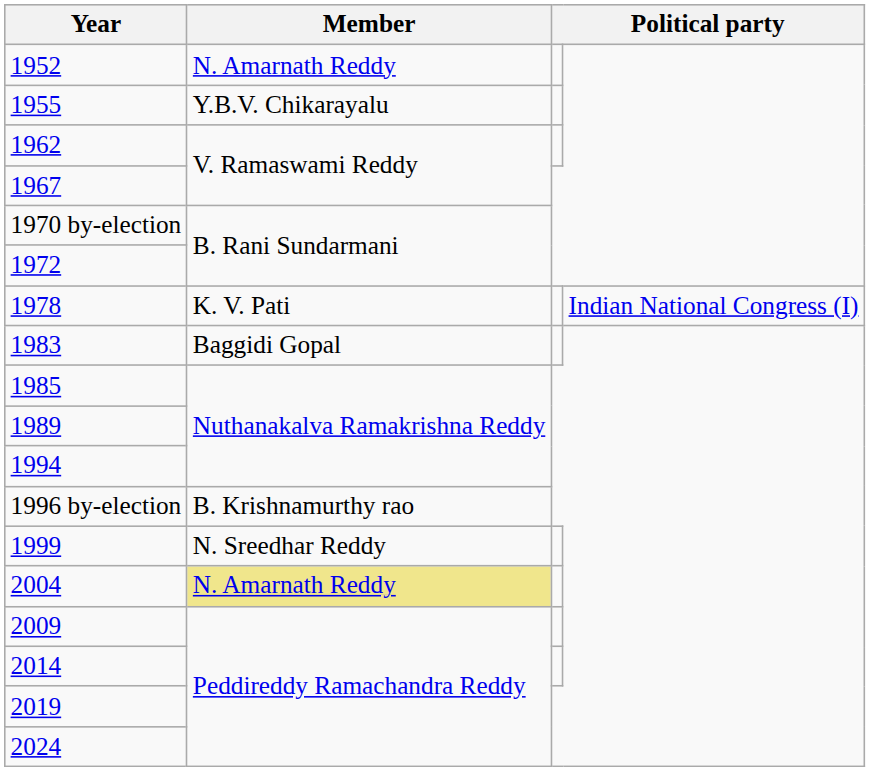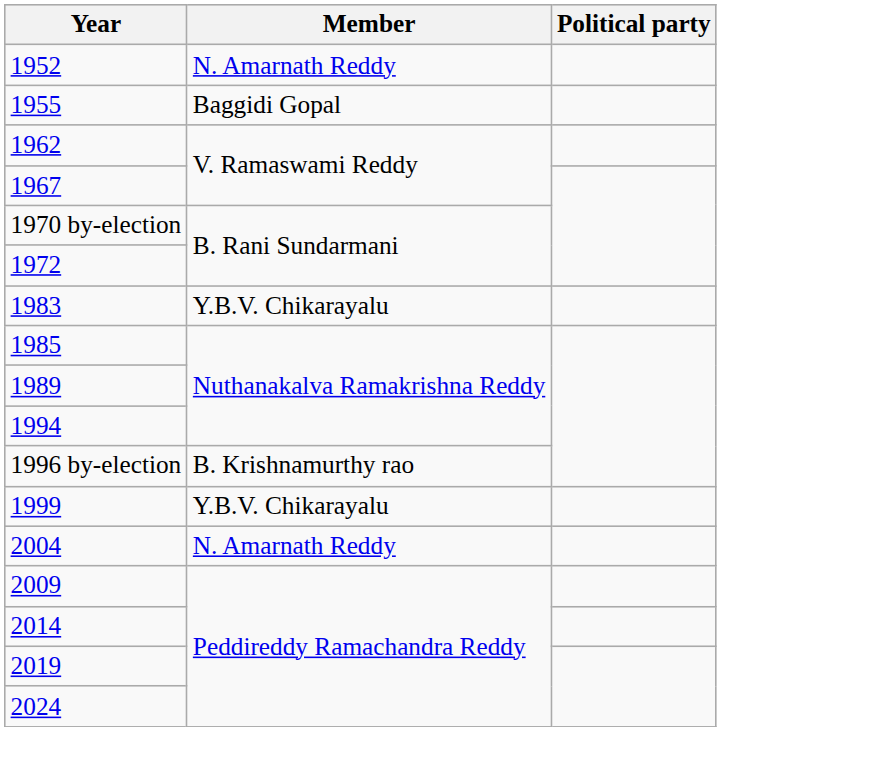(291, 104) Y.B.V. Chikarayalu -> (267, 104) Baggidi Gopal
- row: (36, 305)
(267, 345) Baggidi Gopal -> (291, 305) Y.B.V. Chikarayalu
(289, 545) N. Sreedhar Reddy -> (291, 505) Y.B.V. Chikarayalu
(294, 585) khaki background -> (294, 545) no background
